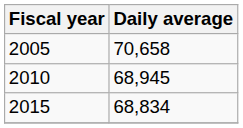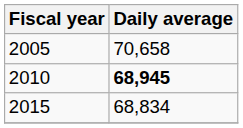(142, 78) normal -> (142, 78) bold
